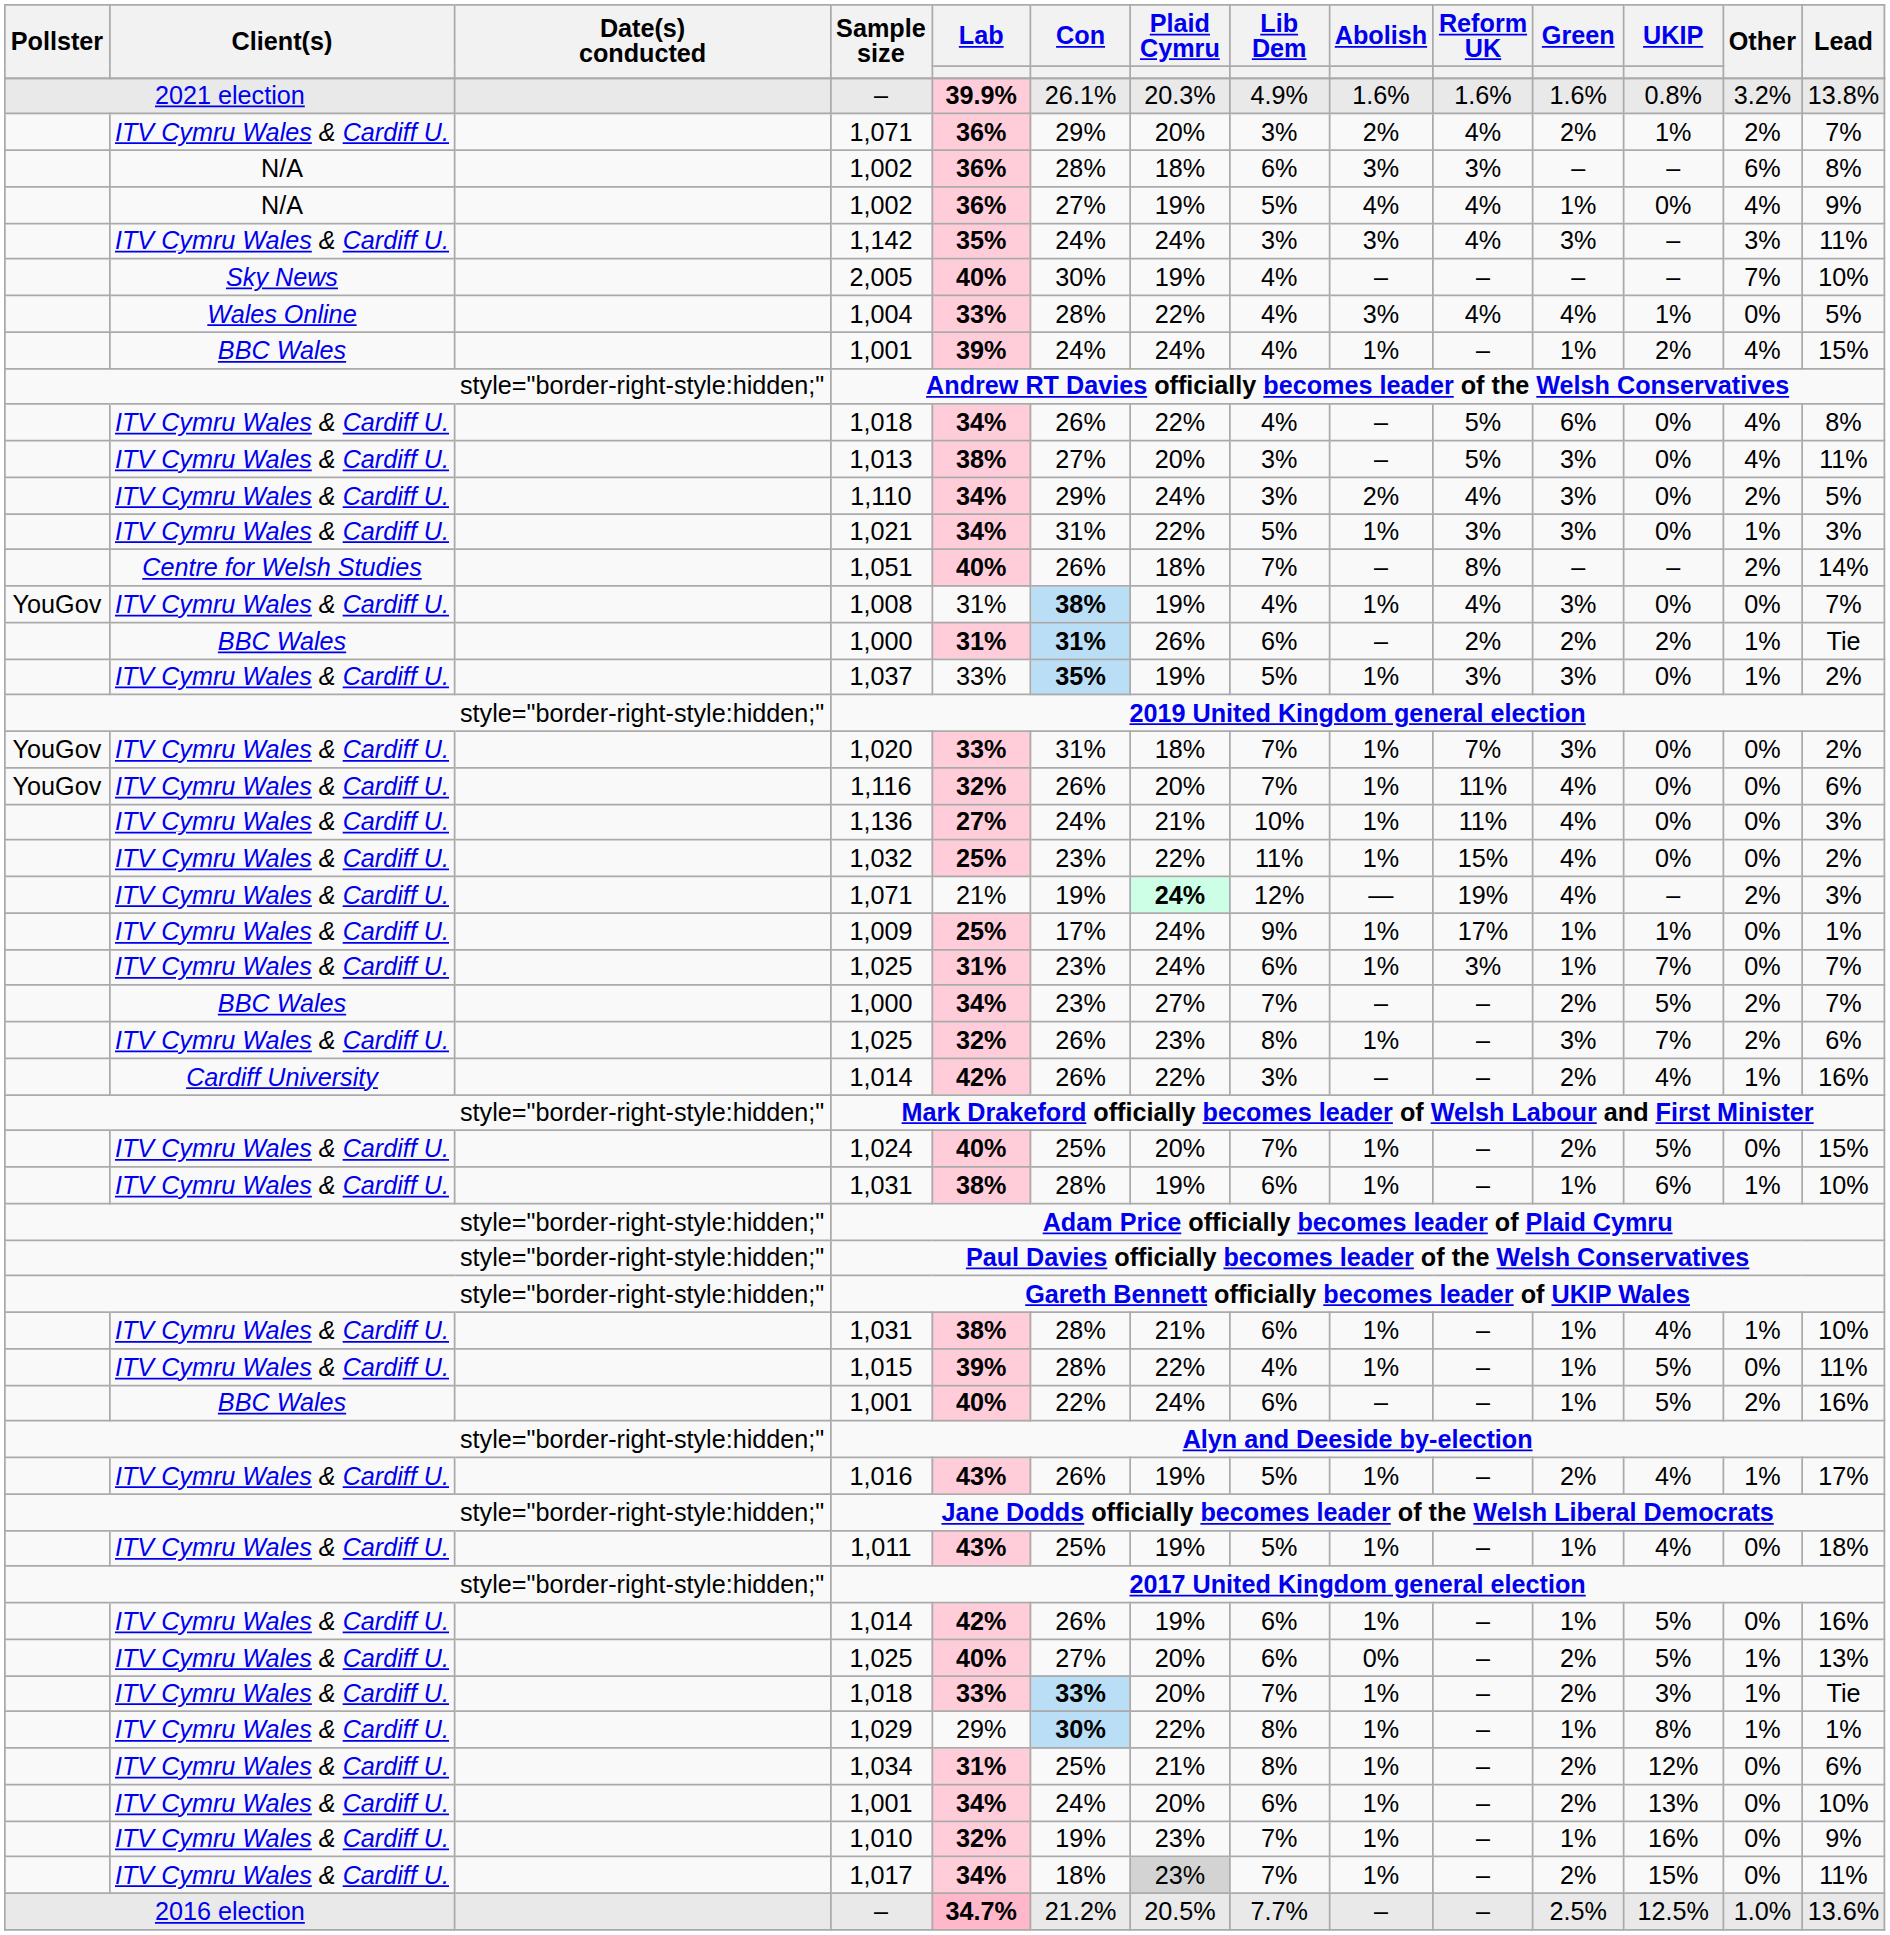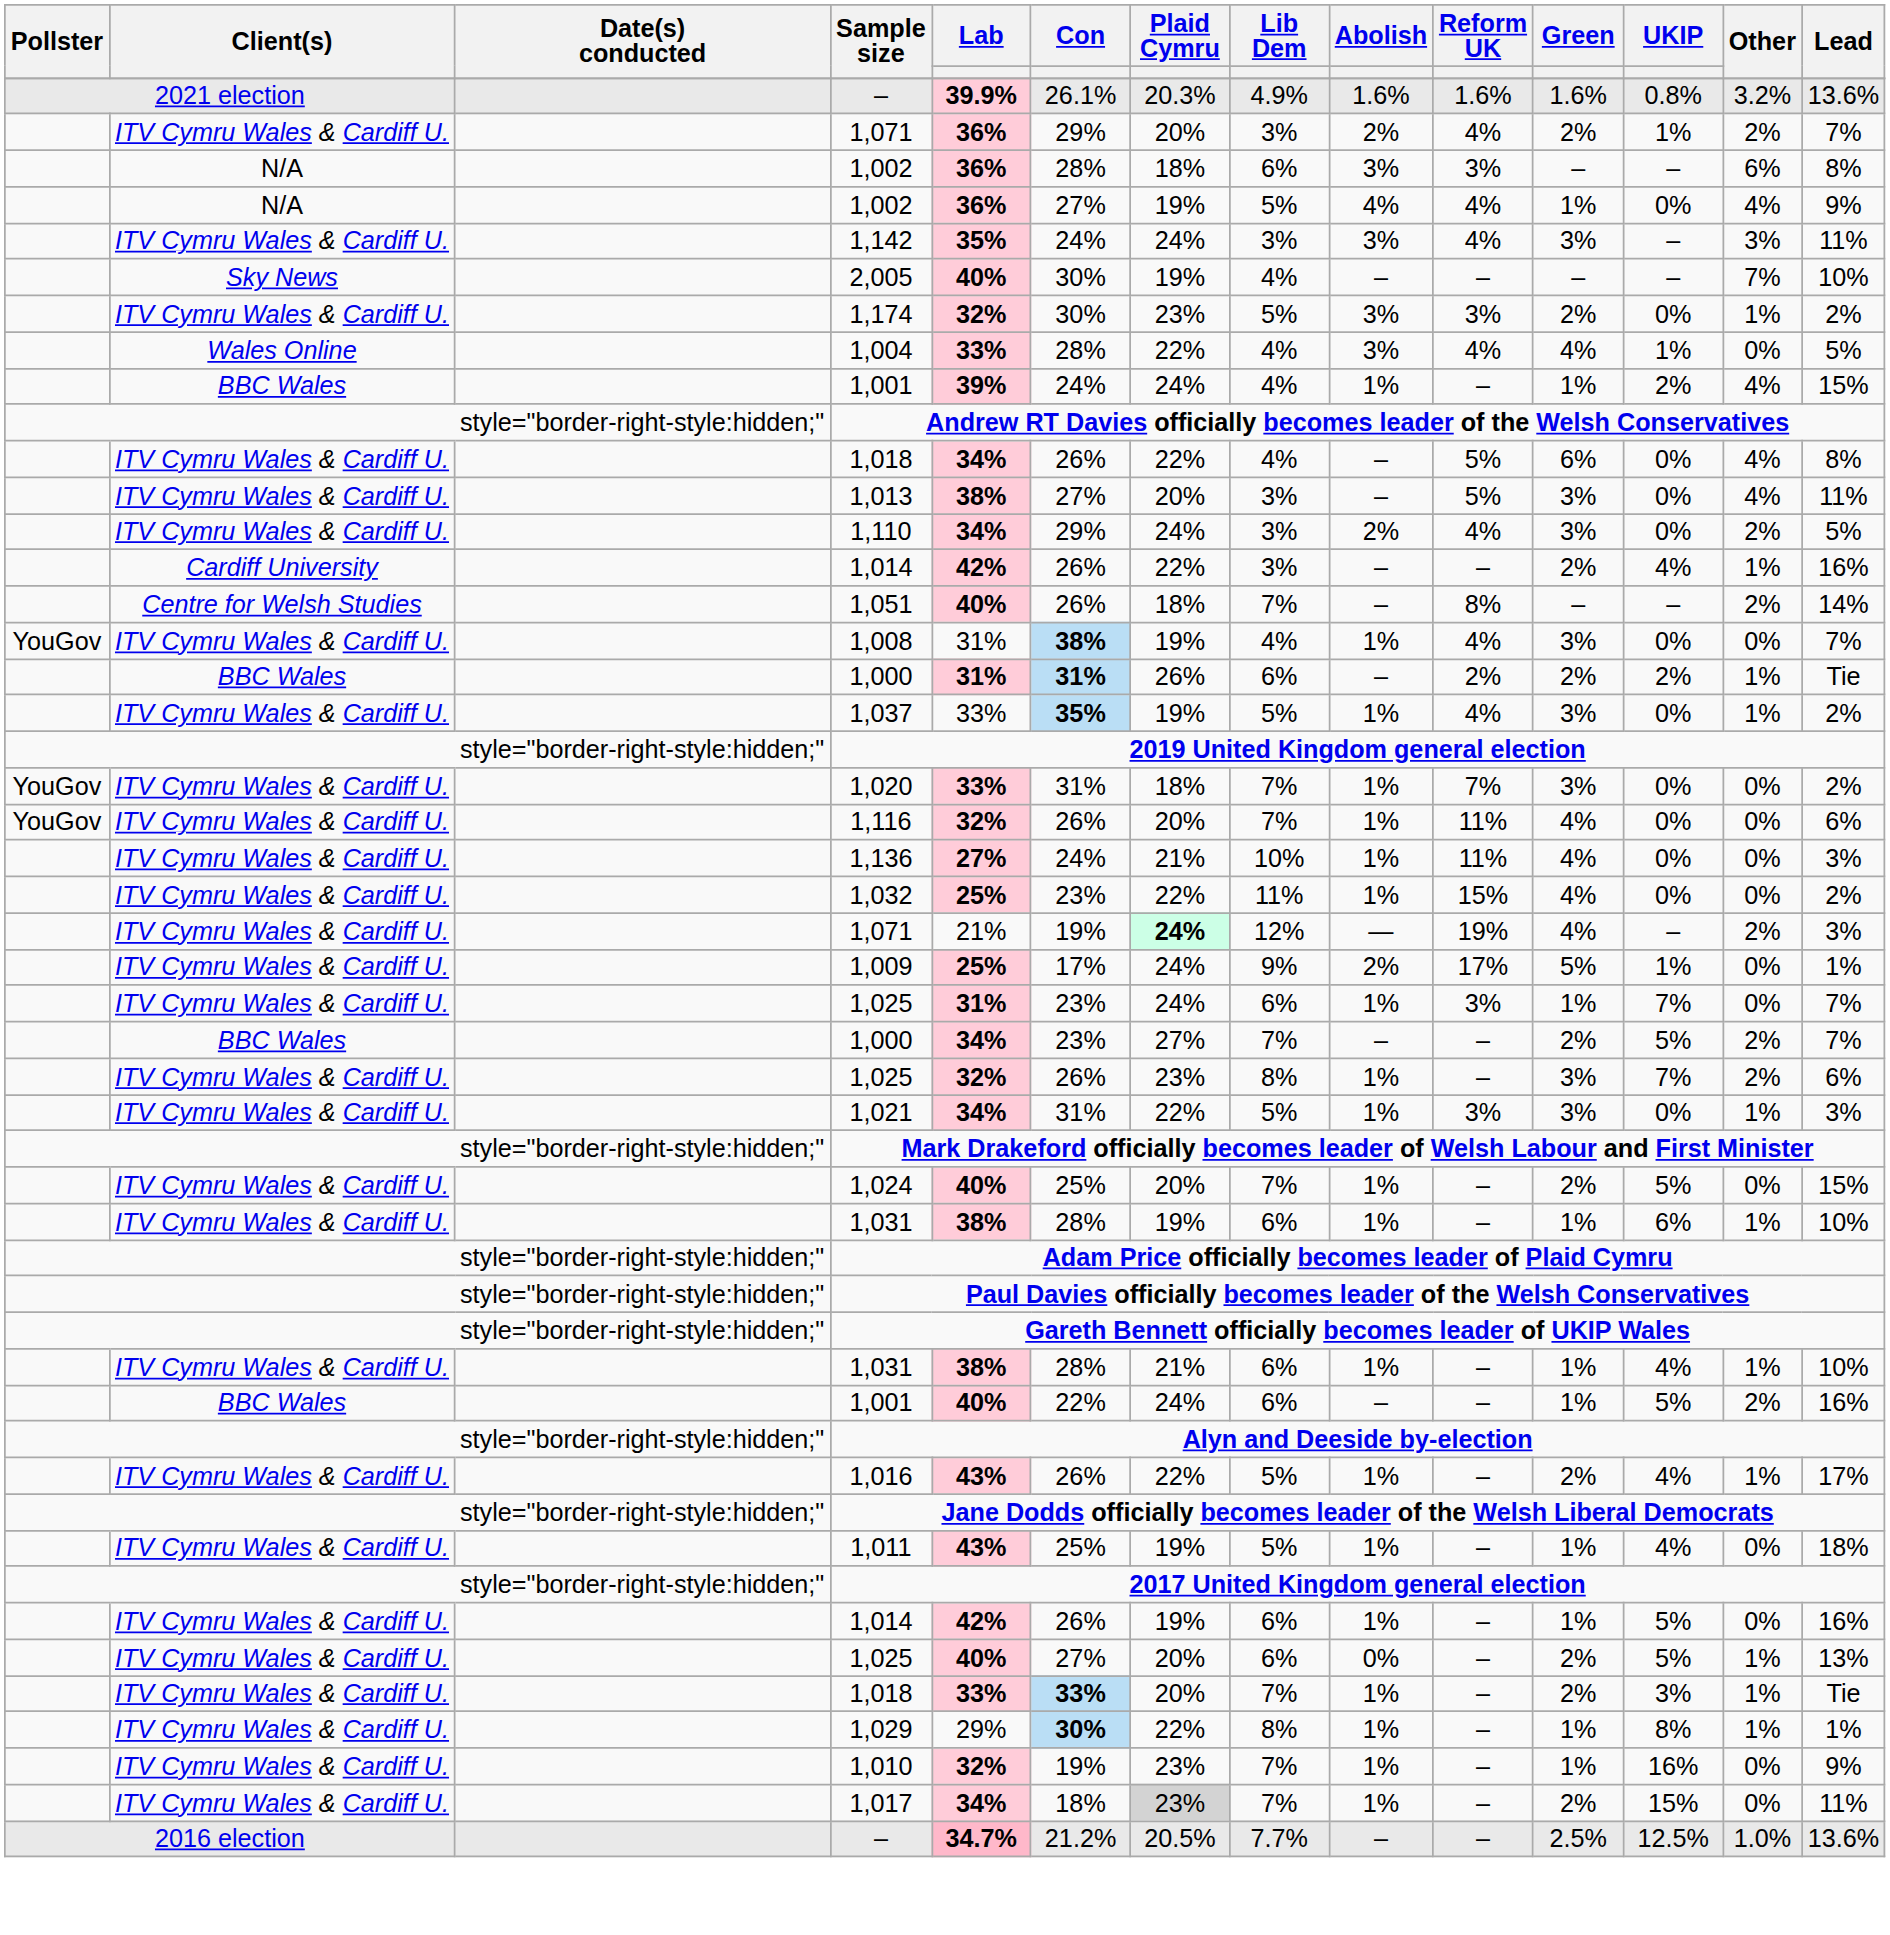(1843, 96) 13.8% -> (1843, 96) 13.6%
+ row: (282, 314)
rows swapped: (282, 532) <-> (282, 1076)
(1483, 677) 3% -> (1483, 713) 4%
(1381, 931) 1% -> (1381, 968) 2%
(1578, 931) 1% -> (1578, 968) 5%
- row: (282, 1367)
(1180, 1476) 19% -> (1180, 1476) 22%
- row: (282, 1766)
- row: (282, 1803)
